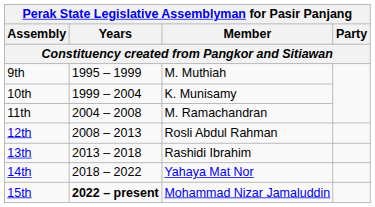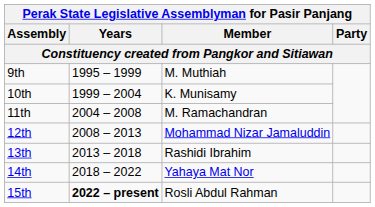(221, 133) Rosli Abdul Rahman -> (247, 133) Mohammad Nizar Jamaluddin
(247, 192) Mohammad Nizar Jamaluddin -> (221, 192) Rosli Abdul Rahman
